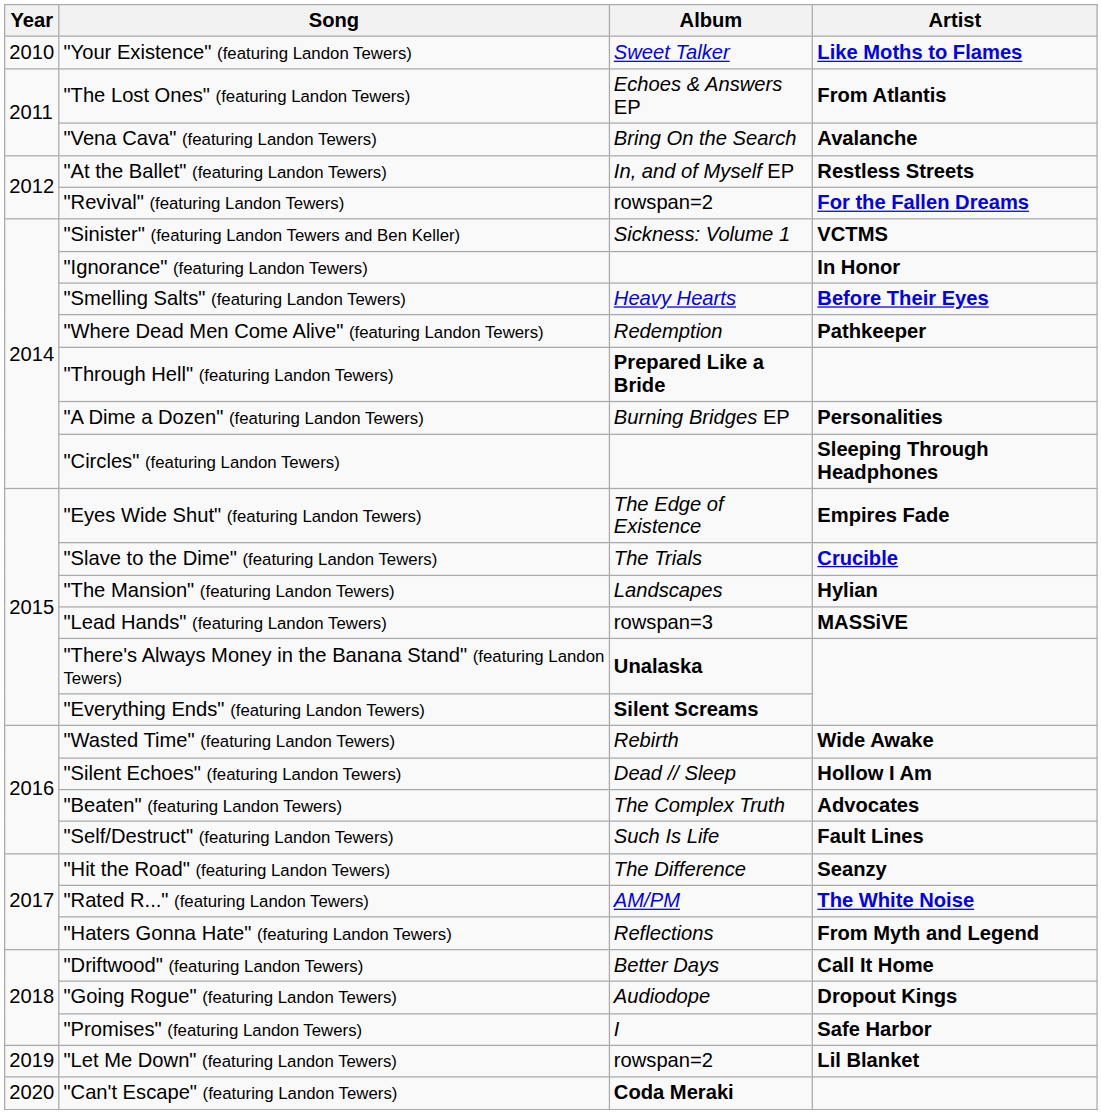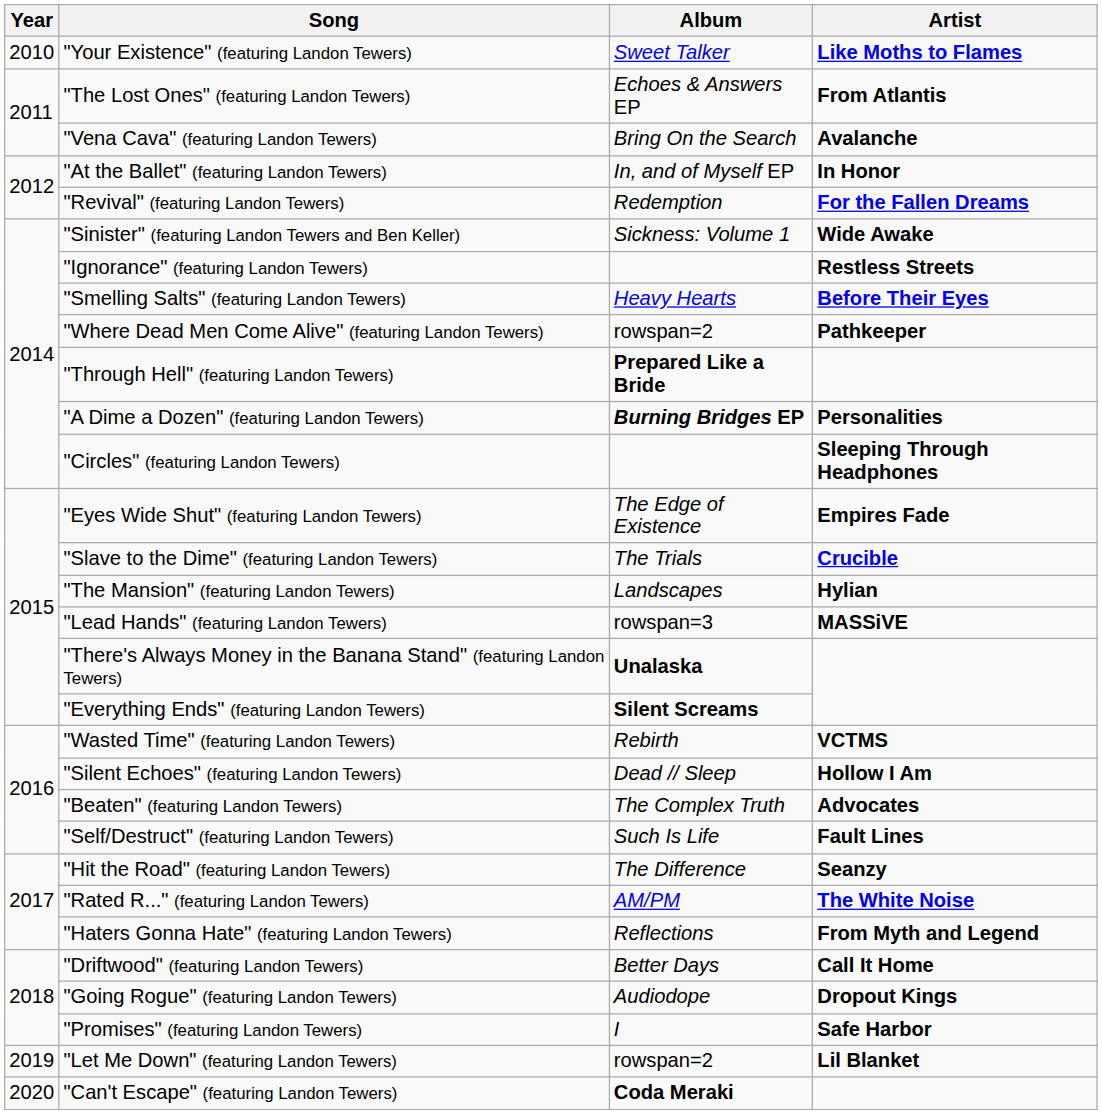(896, 171) Restless Streets -> (859, 171) In Honor
(663, 203) rowspan=2 -> (668, 203) Redemption
(853, 235) VCTMS -> (876, 235) Wide Awake
(859, 266) In Honor -> (896, 266) Restless Streets
(668, 330) Redemption -> (663, 330) rowspan=2
(702, 417) normal -> (709, 417) bold
(876, 741) Wide Awake -> (853, 741) VCTMS
